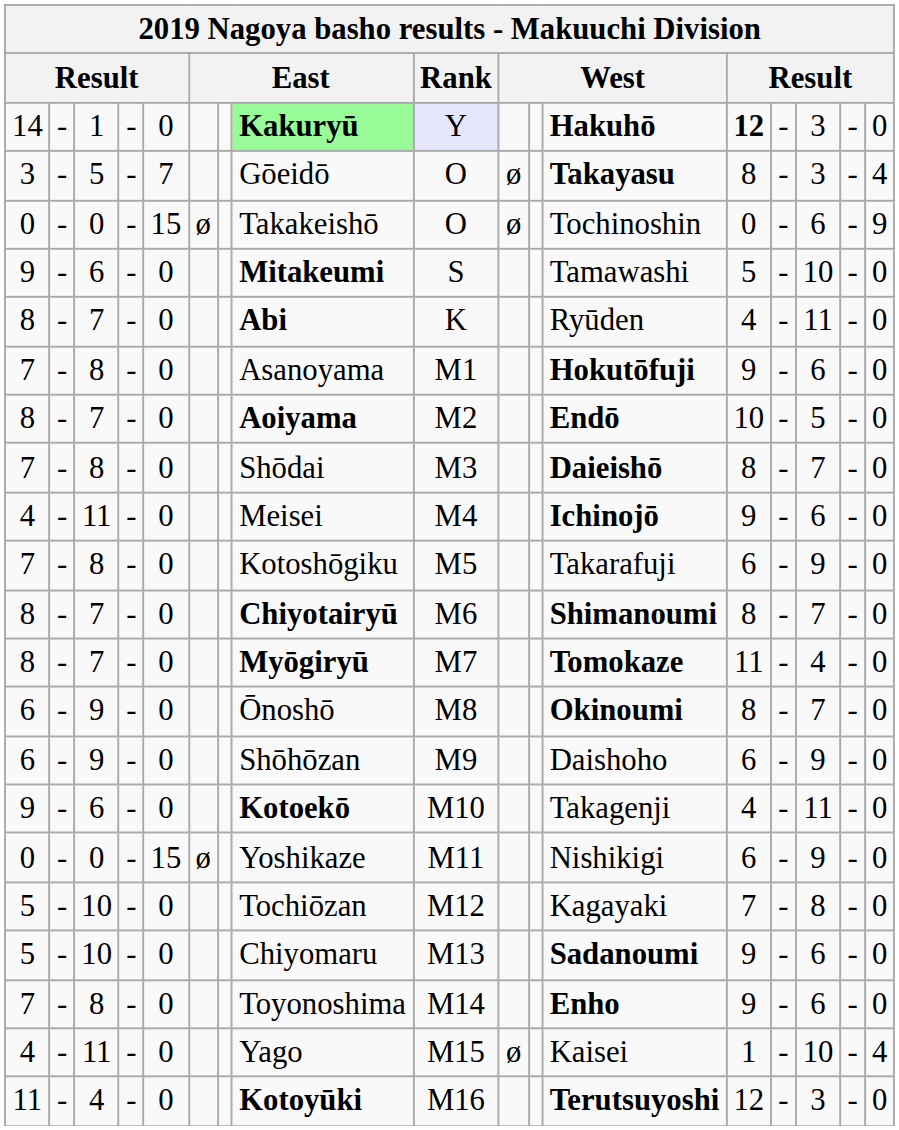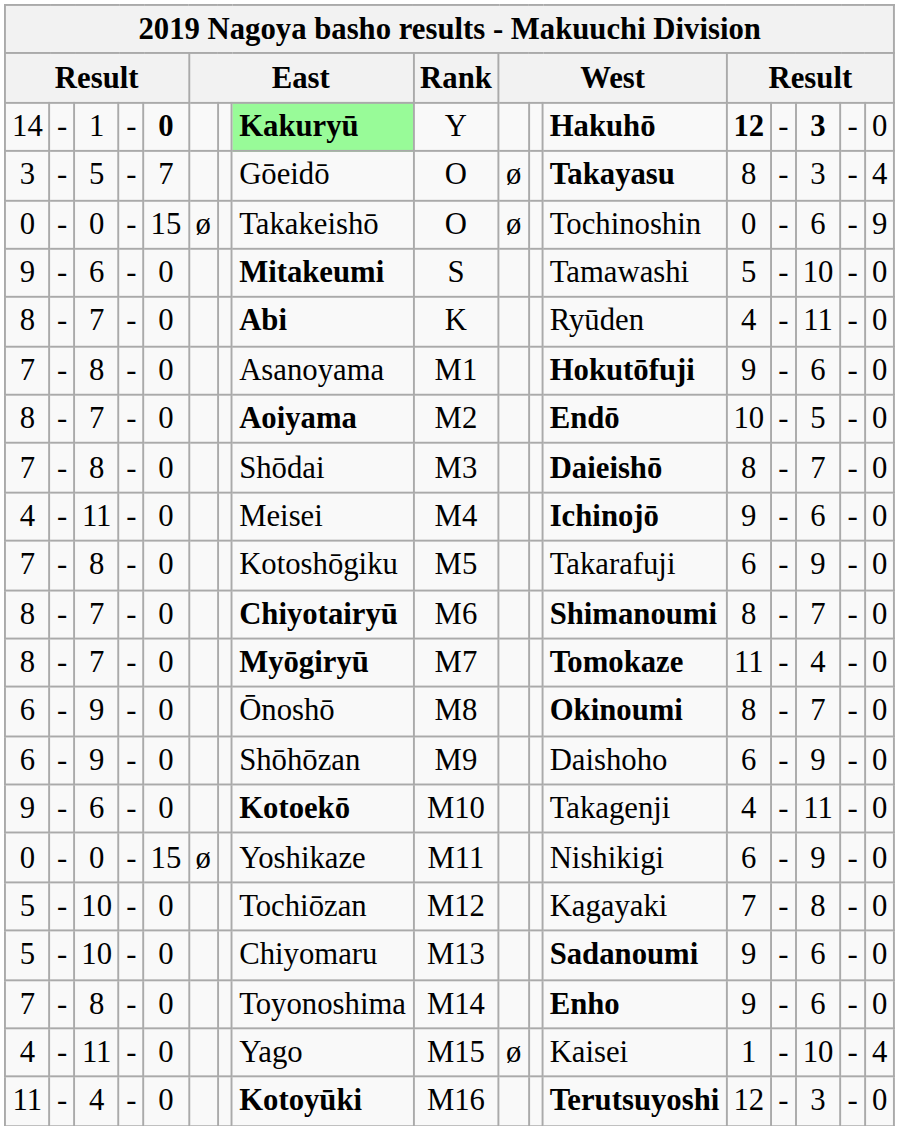(166, 126) normal -> (166, 126) bold
(456, 126) lavender background -> (456, 126) no background
(818, 126) normal -> (818, 126) bold
